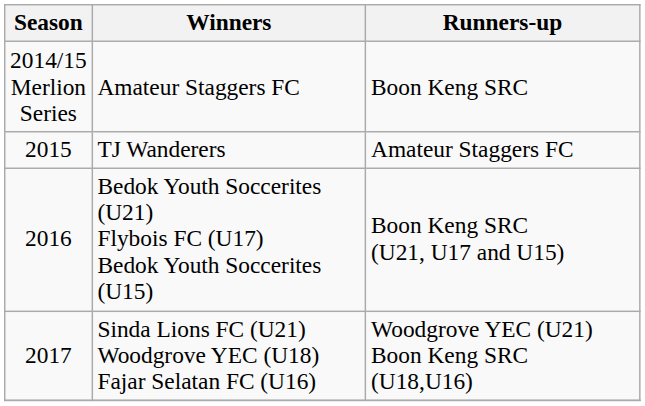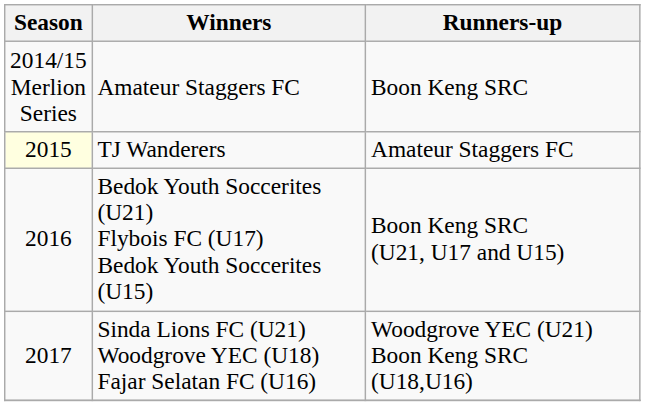(48, 149) no background -> (48, 149) lightyellow background
